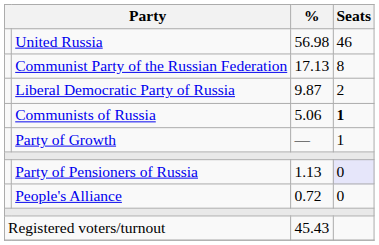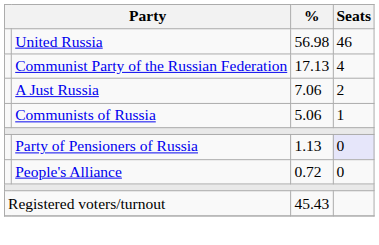(340, 66) 8 -> (340, 66) 4
- row: (125, 90)
+ row: (57, 90)
(340, 115) bold -> (340, 115) normal
- row: (66, 139)
